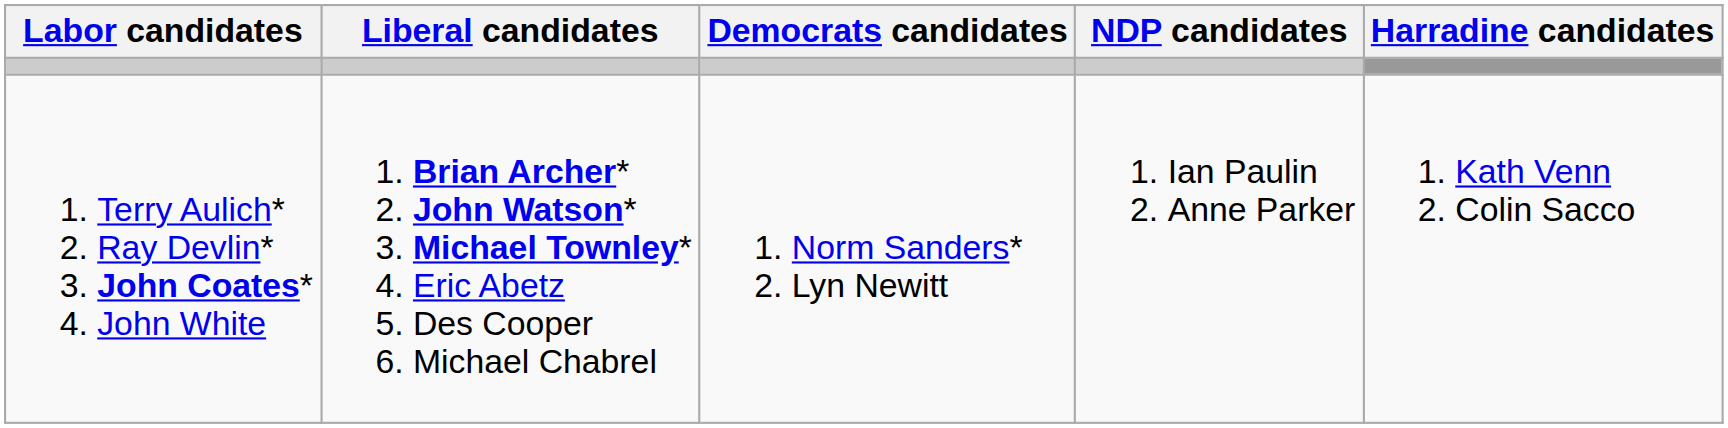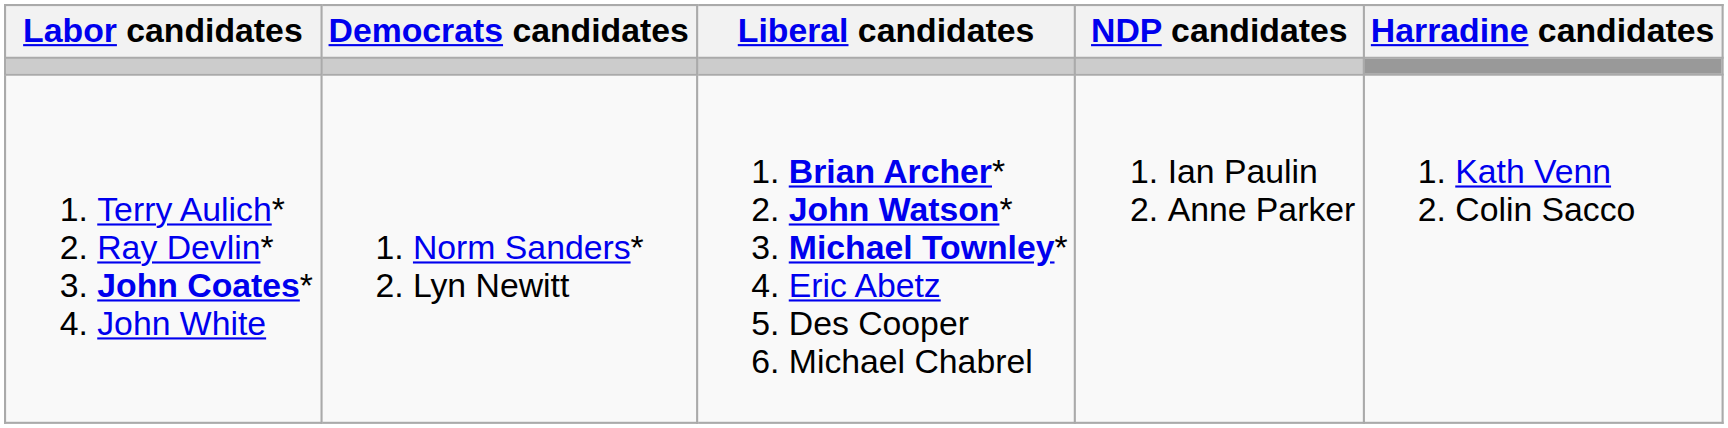columns swapped: (510, 31) <-> (888, 31)
